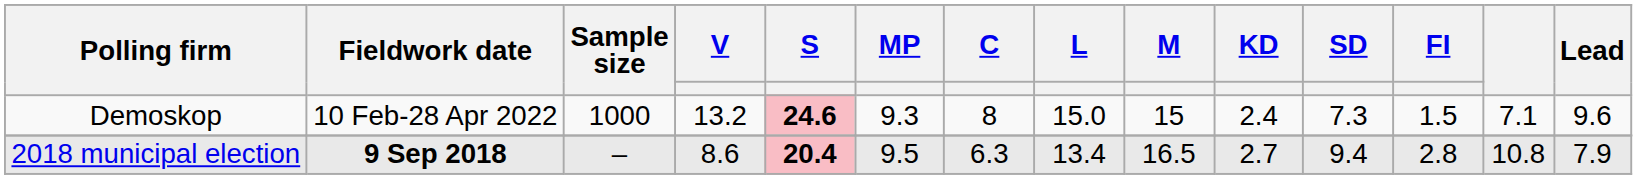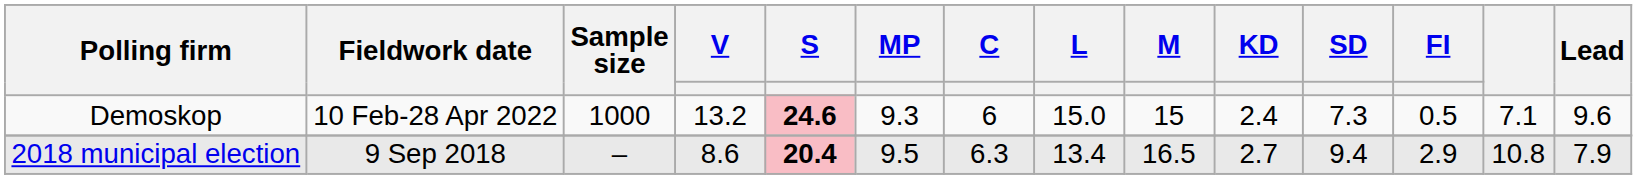(989, 115) 8 -> (989, 115) 6
(1438, 115) 1.5 -> (1438, 115) 0.5
(435, 155) bold -> (435, 155) normal
(1438, 155) 2.8 -> (1438, 155) 2.9
